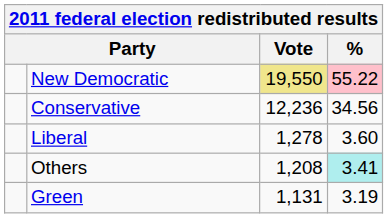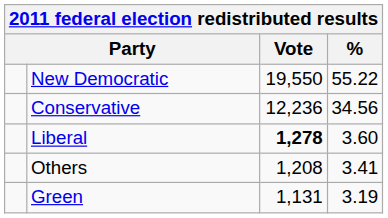(294, 78) khaki background -> (294, 78) no background
(355, 78) pink background -> (355, 78) no background
(299, 138) normal -> (299, 138) bold
(360, 167) paleturquoise background -> (360, 167) no background
